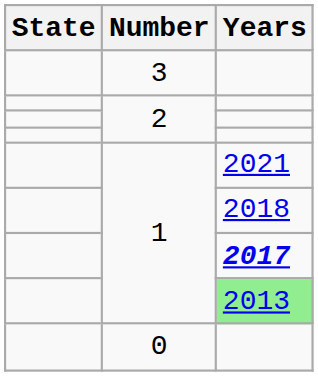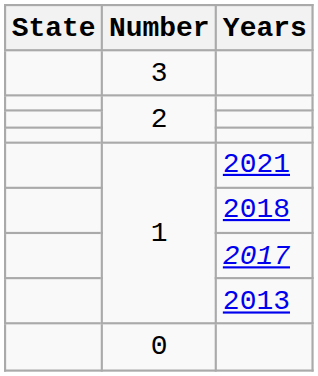(256, 256) bold -> (256, 256) normal
(256, 301) lightgreen background -> (256, 301) no background
